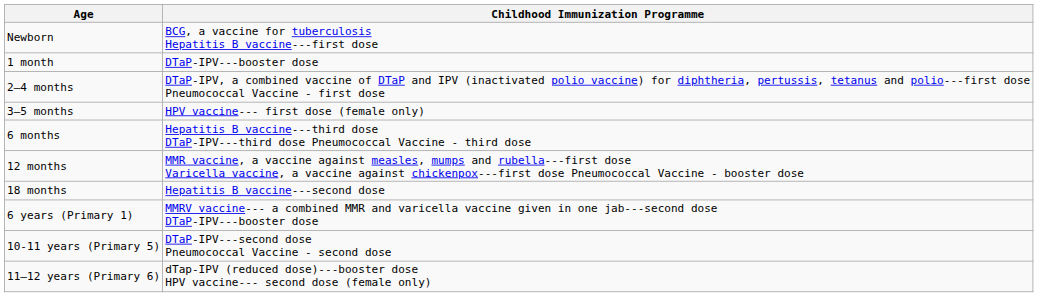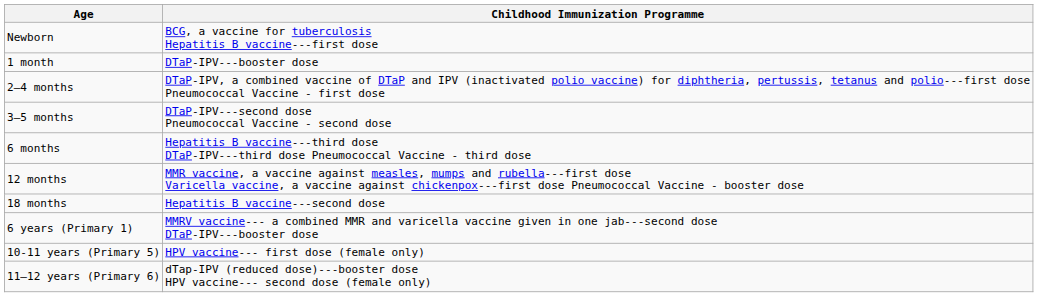(295, 111) HPV vaccine--- first dose (female only) -> (278, 117) DTaP-IPV---second dose Pneumococcal Vaccine - second dose
(278, 246) DTaP-IPV---second dose Pneumococcal Vaccine - second dose -> (295, 252) HPV vaccine--- first dose (female only)
